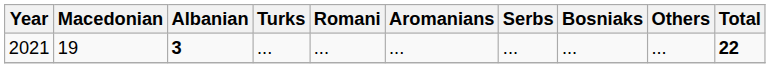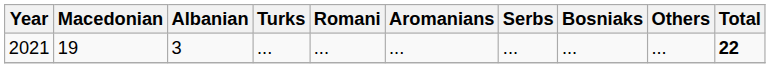(177, 47) bold -> (177, 47) normal
